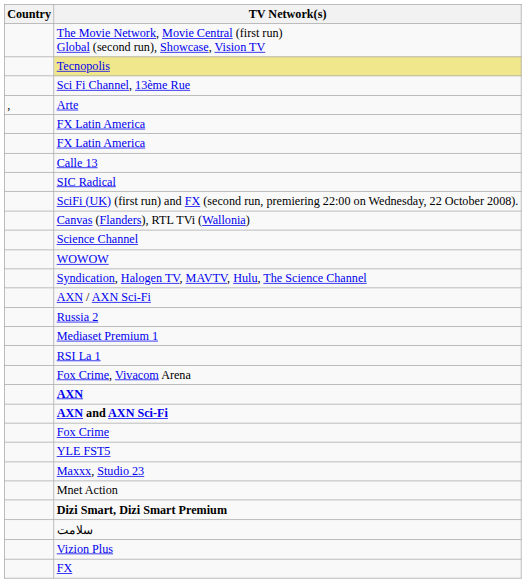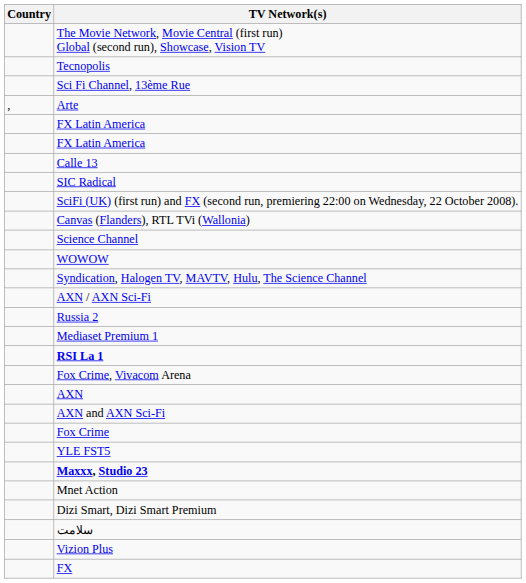(83, 66) khaki background -> (83, 66) no background
(79, 355) normal -> (80, 355) bold
(70, 394) bold -> (70, 394) normal
(112, 413) bold -> (111, 413) normal
(100, 471) normal -> (102, 471) bold
(142, 509) bold -> (137, 509) normal
